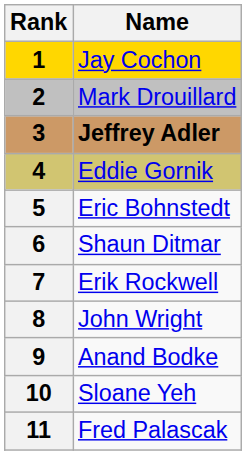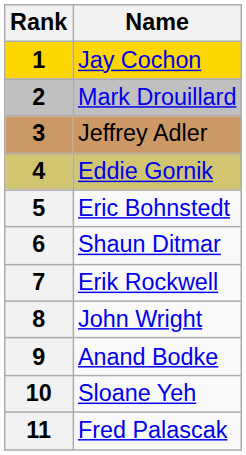(149, 134) bold -> (143, 134) normal
